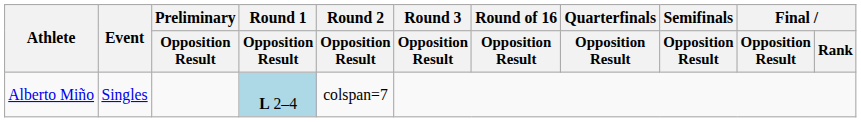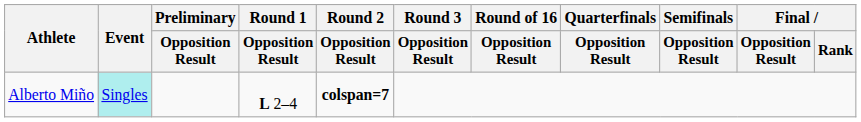(125, 94) no background -> (125, 94) paleturquoise background
(278, 104) lightblue background -> (278, 104) no background
(355, 94) normal -> (355, 94) bold
